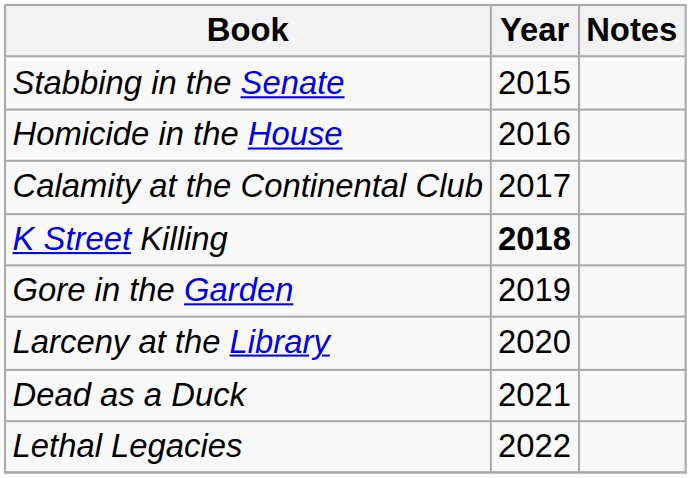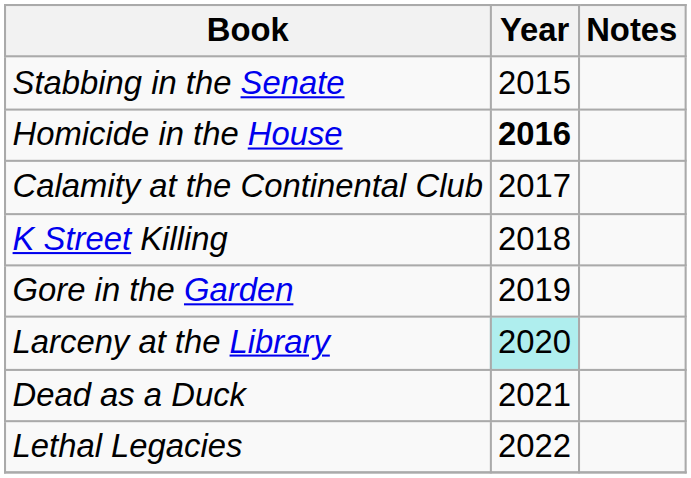(535, 134) normal -> (535, 134) bold
(535, 238) bold -> (535, 238) normal
(535, 342) no background -> (535, 342) paleturquoise background
